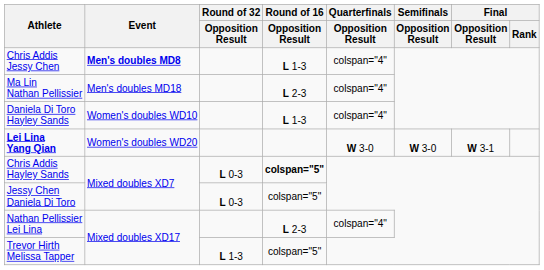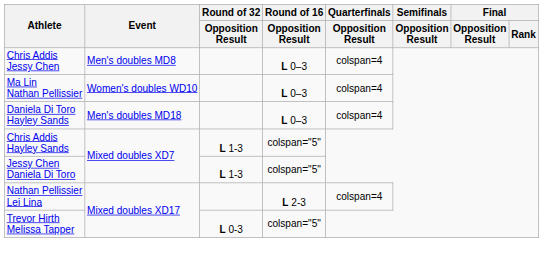(134, 61) bold -> (131, 61) normal
(295, 67) L 1-3 -> (294, 67) L 0–3
(360, 61) colspan="4" -> (359, 61) colspan=4
(134, 88) Men's doubles MD18 -> (142, 88) Women's doubles WD10
(295, 94) L 2-3 -> (294, 94) L 0–3
(360, 88) colspan="4" -> (359, 88) colspan=4
(142, 116) Women's doubles WD10 -> (134, 116) Men's doubles MD18
(295, 121) L 1-3 -> (294, 121) L 0–3
(360, 116) colspan="4" -> (359, 116) colspan=4
- row: (31, 143)
(231, 175) L 0-3 -> (231, 148) L 1-3
(295, 170) bold -> (294, 143) normal
(231, 203) L 0-3 -> (231, 175) L 1-3
(360, 224) colspan="4" -> (359, 197) colspan=4
(231, 257) L 1-3 -> (231, 230) L 0-3
